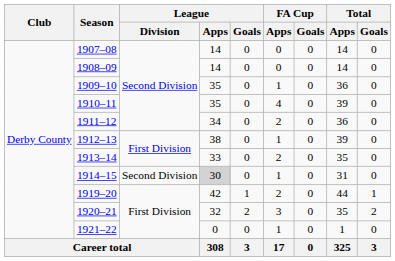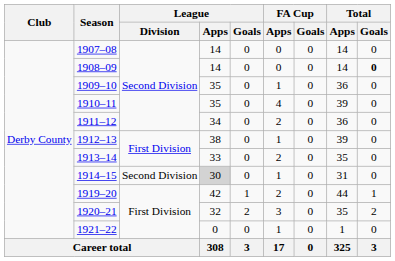(374, 67) normal -> (374, 67) bold
